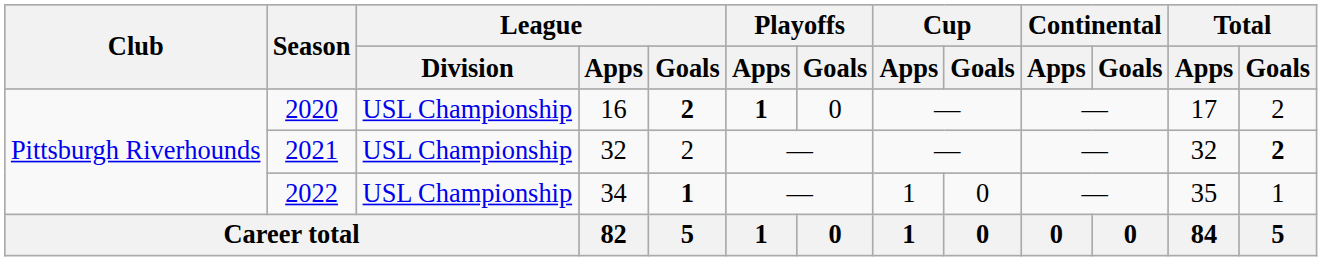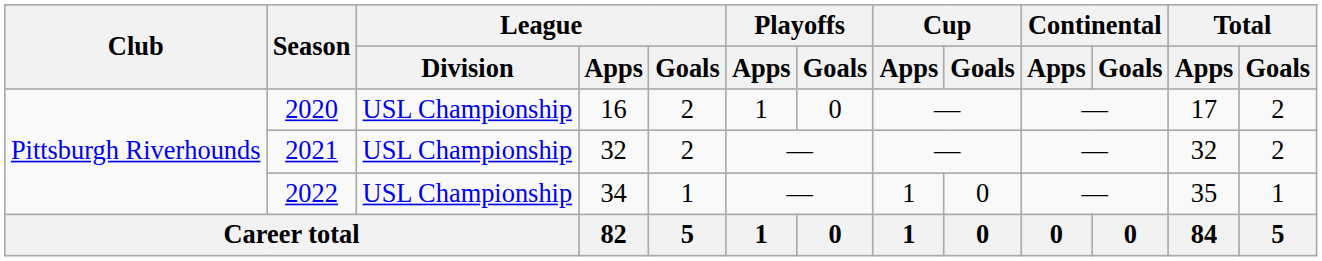(687, 109) bold -> (687, 109) normal
(761, 109) bold -> (761, 109) normal
(1278, 151) bold -> (1278, 151) normal
(687, 192) bold -> (687, 192) normal
